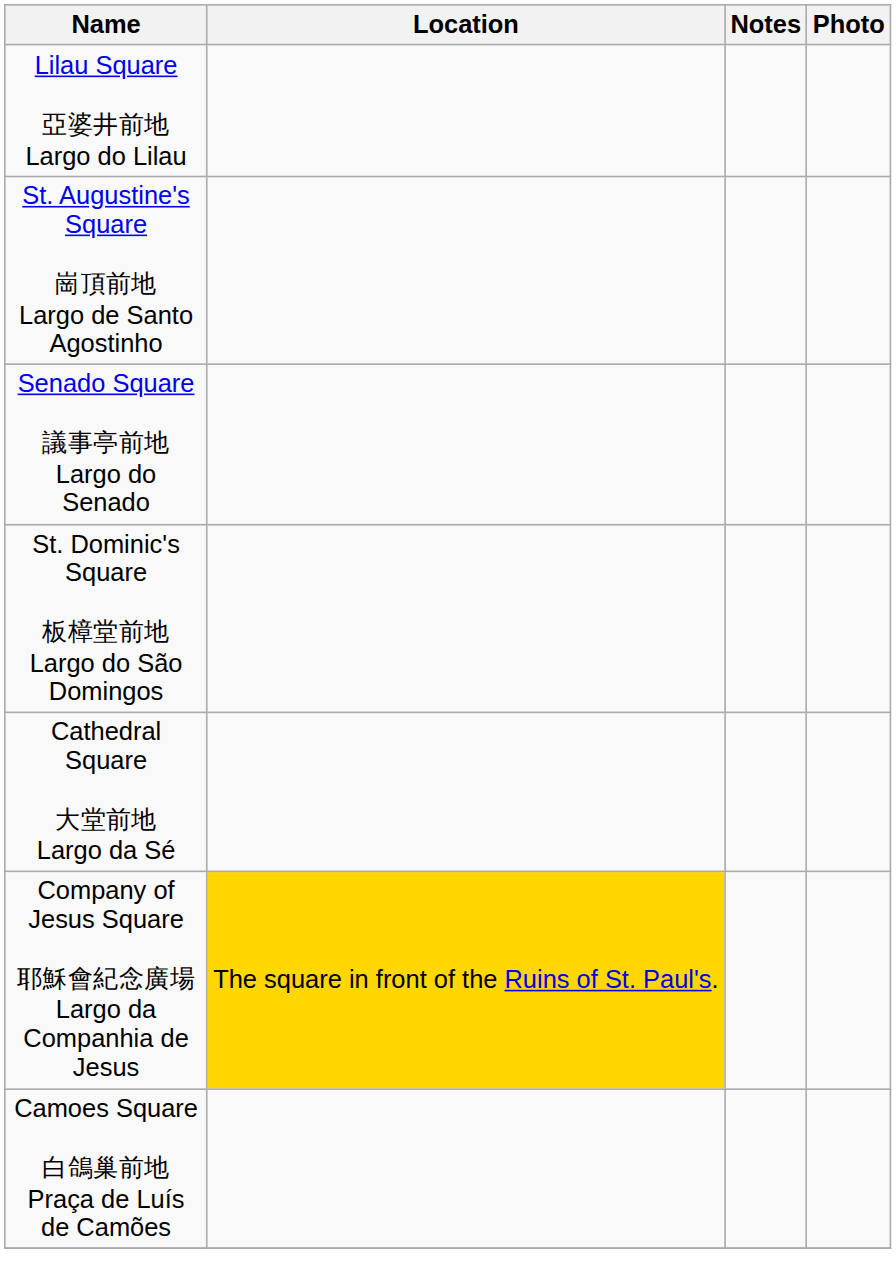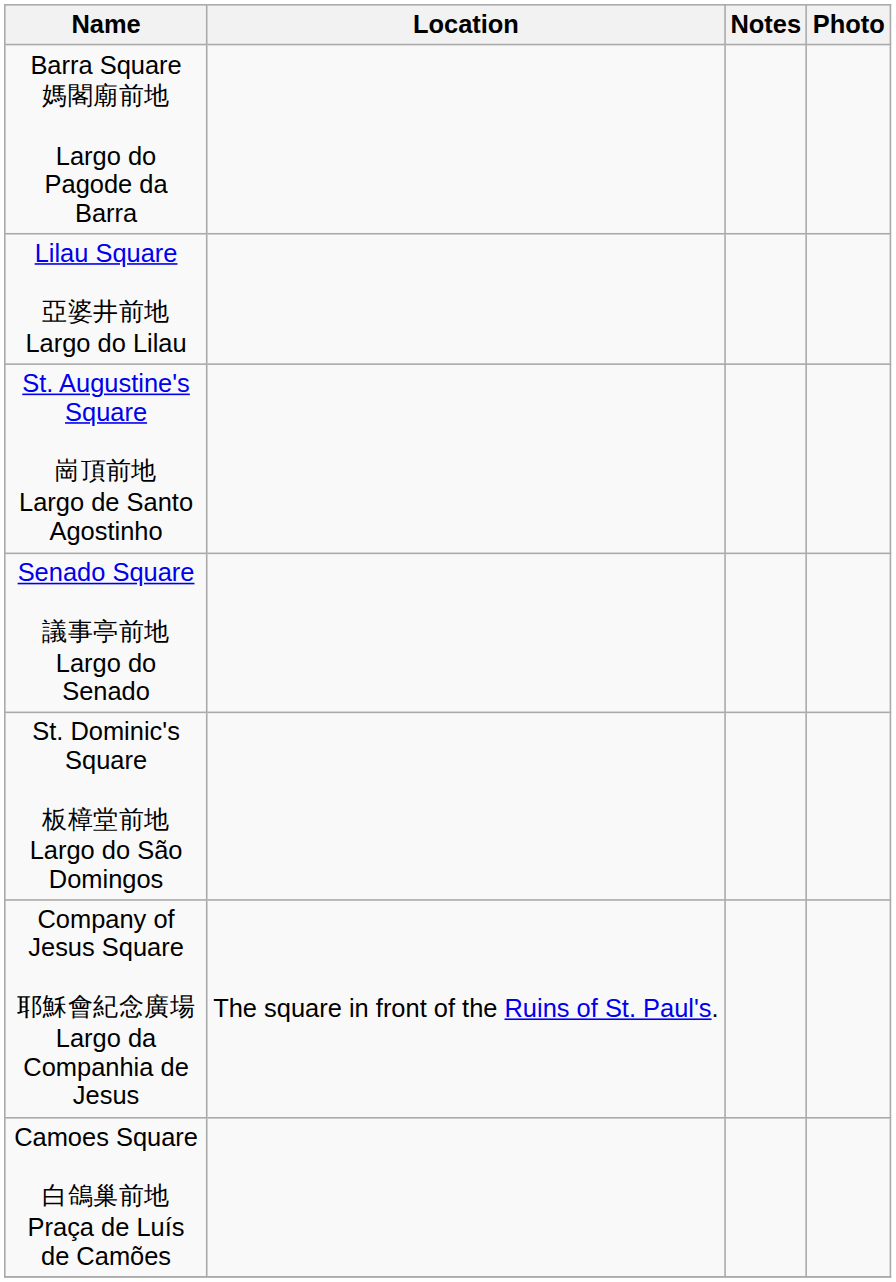+ row: (106, 138)
- row: (106, 791)
(466, 979) gold background -> (466, 1008) no background
